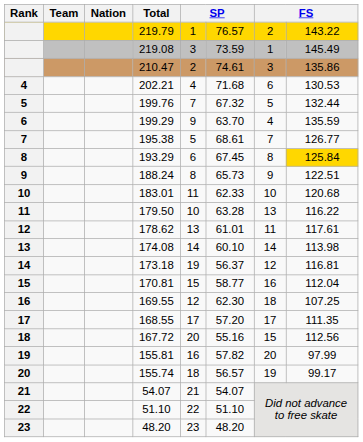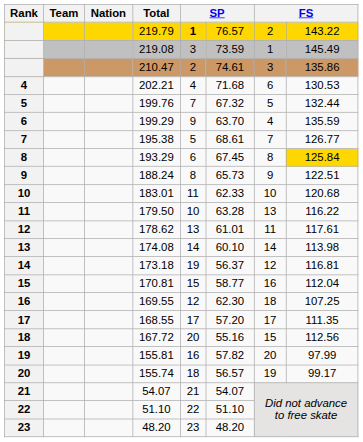(193, 31) normal -> (193, 31) bold
